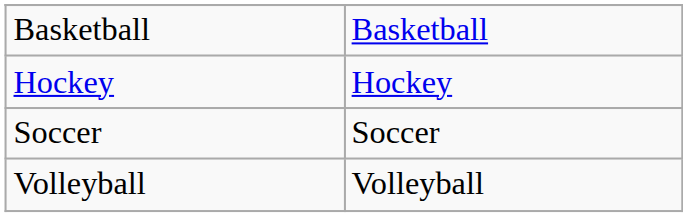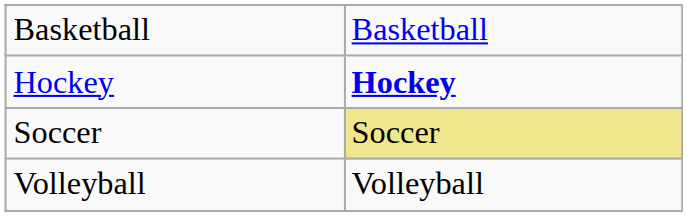(402, 81) normal -> (404, 81) bold
(396, 132) no background -> (396, 132) khaki background
